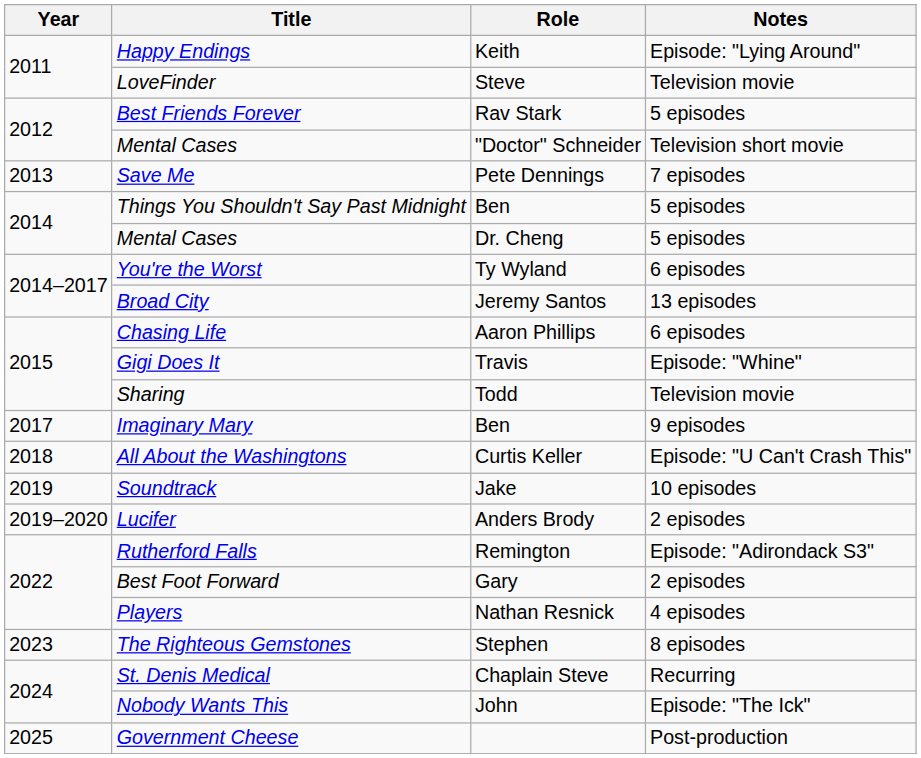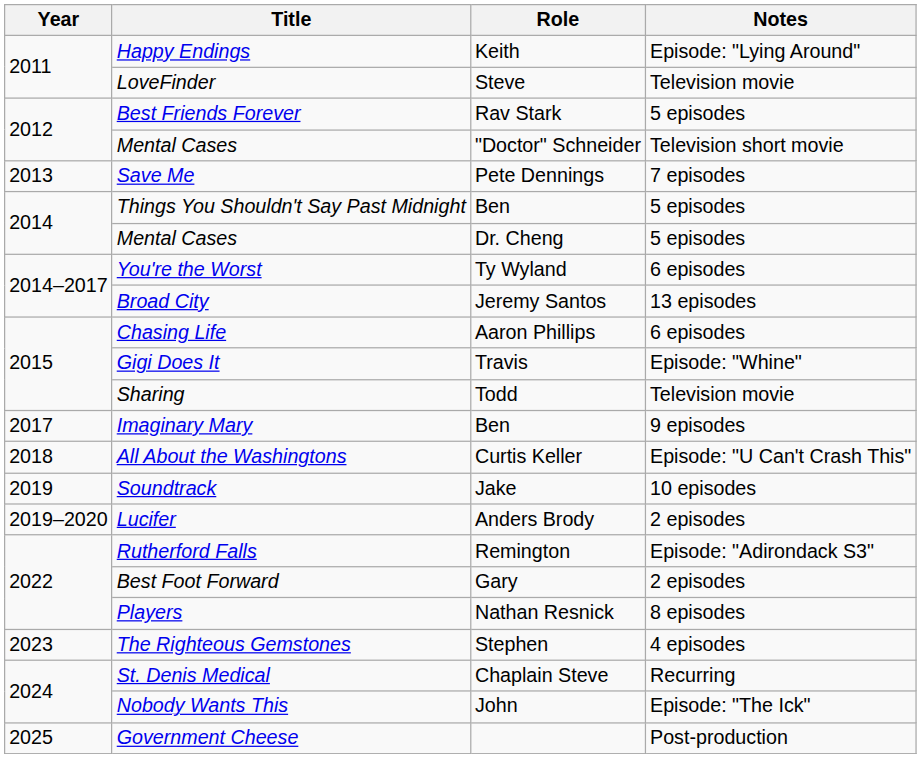(698, 613) 4 episodes -> (698, 613) 8 episodes
(698, 644) 8 episodes -> (698, 644) 4 episodes
